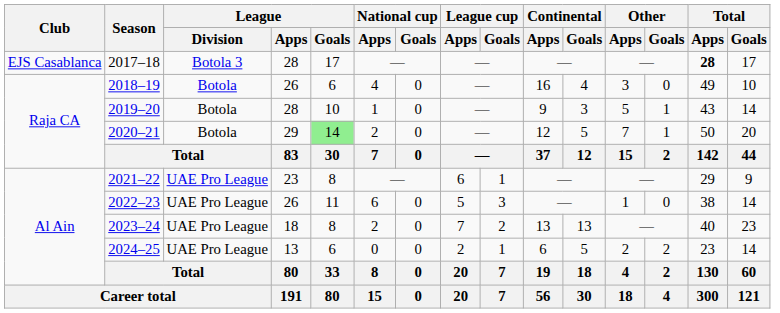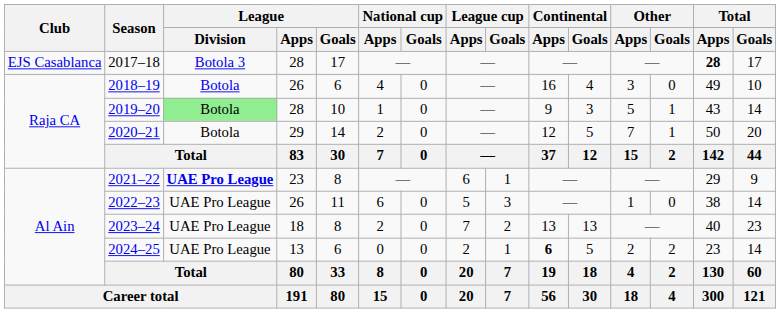(217, 109) no background -> (220, 109) lightgreen background
(332, 132) lightgreen background -> (338, 132) no background
(217, 179) normal -> (220, 179) bold
(543, 249) normal -> (548, 249) bold
